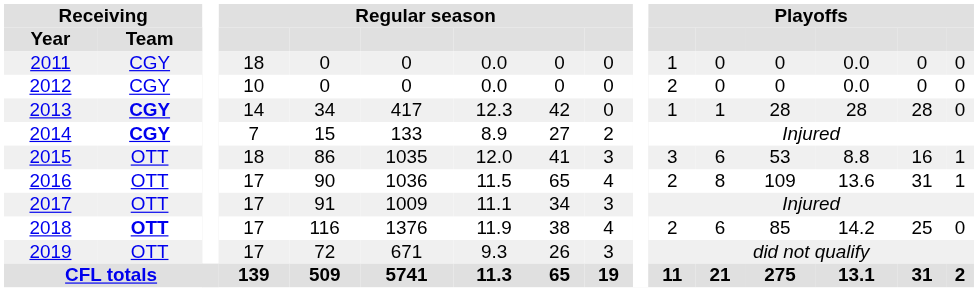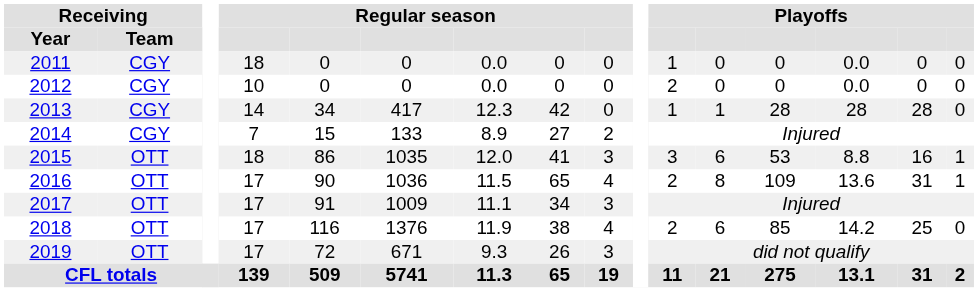(150, 110) bold -> (150, 110) normal
(150, 133) bold -> (150, 133) normal
(150, 228) bold -> (150, 228) normal
